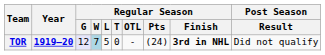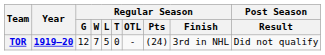(83, 43) lavender background -> (83, 43) no background
(96, 43) lightblue background -> (96, 43) no background
(201, 43) bold -> (201, 43) normal
